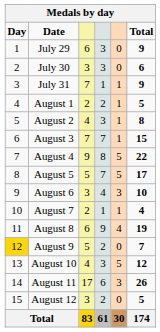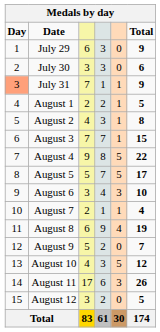(17, 85) no background -> (17, 85) lightsalmon background
(17, 246) gold background -> (17, 246) no background
